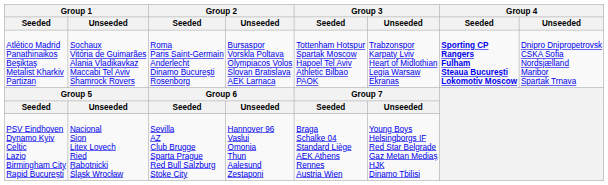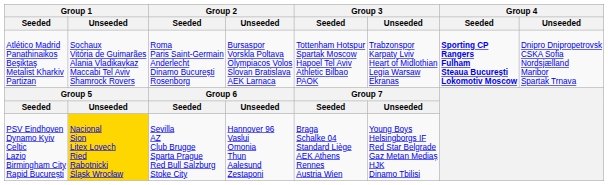(97, 151) no background -> (97, 151) gold background
